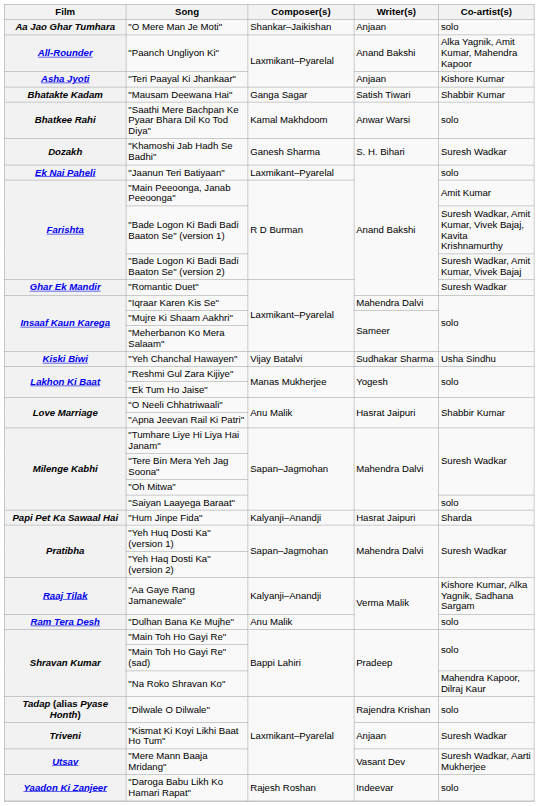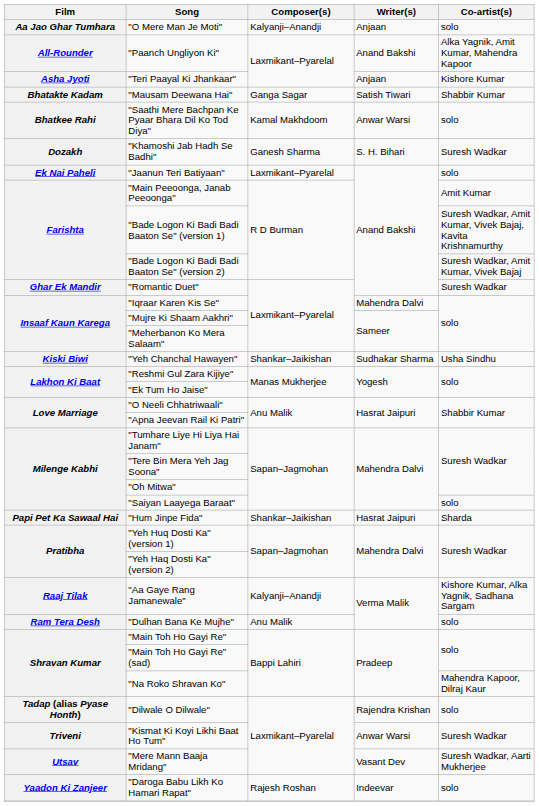(291, 27) Shankar–Jaikishan -> (286, 27) Kalyanji–Anandji
(276, 359) Vijay Batalvi -> (291, 359) Shankar–Jaikishan
(286, 517) Kalyanji–Anandji -> (291, 517) Shankar–Jaikishan
(371, 735) Anjaan -> (383, 735) Anwar Warsi
